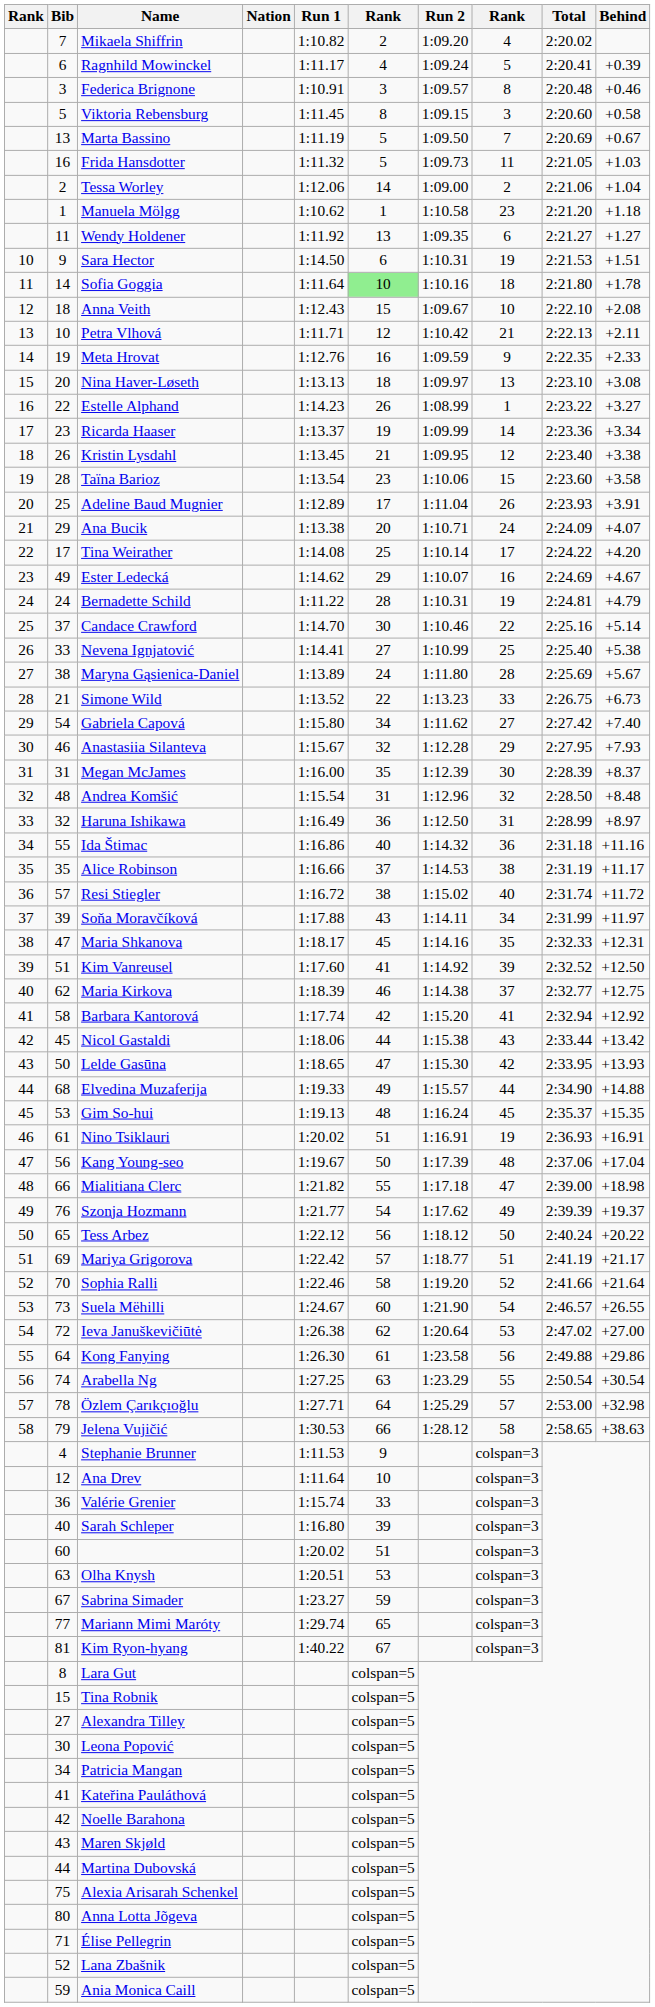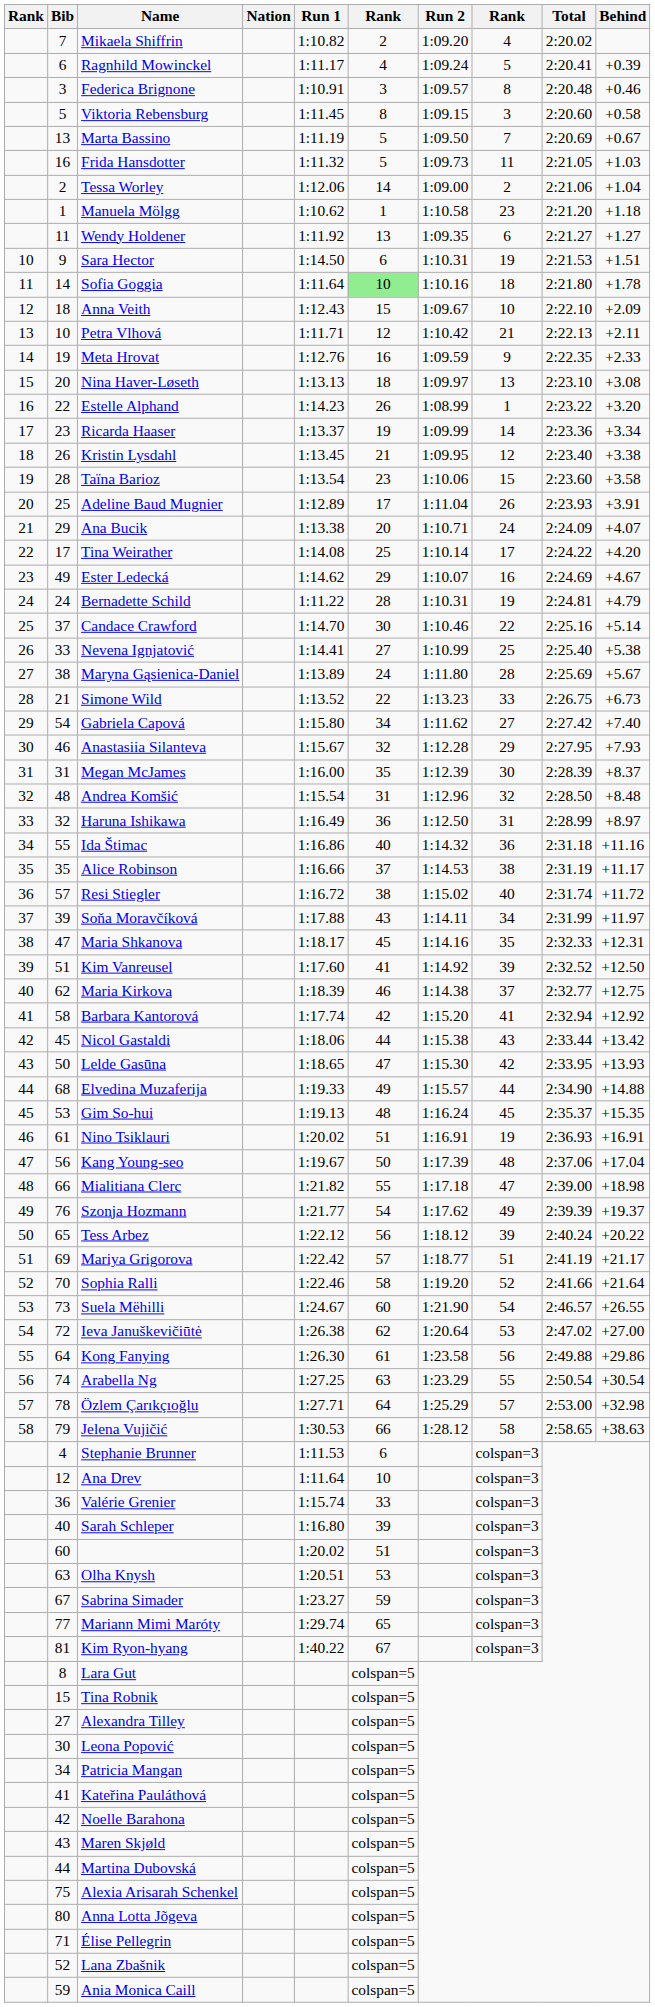(623, 308) +2.08 -> (623, 308) +2.09
(623, 406) +3.27 -> (623, 406) +3.20
(507, 1234) 50 -> (507, 1234) 39
(383, 1453) 9 -> (383, 1453) 6
